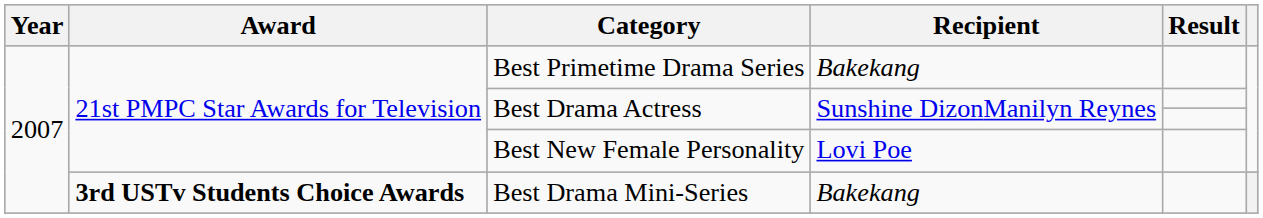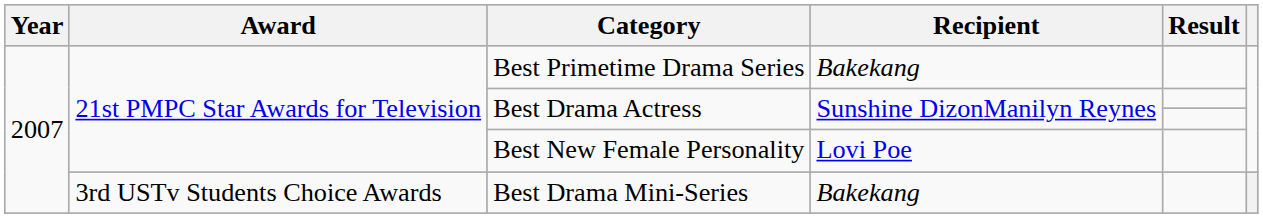(270, 191) bold -> (259, 191) normal
